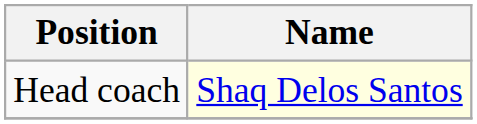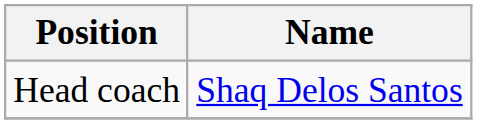(330, 88) lightyellow background -> (330, 88) no background
